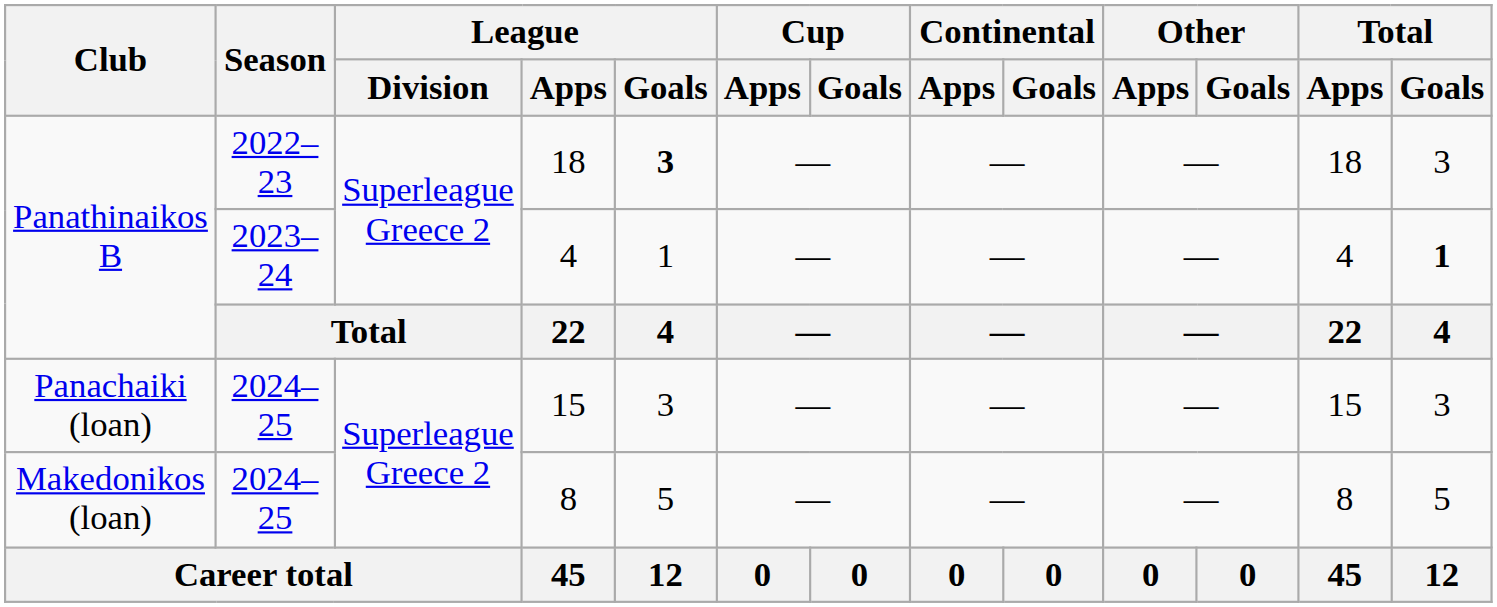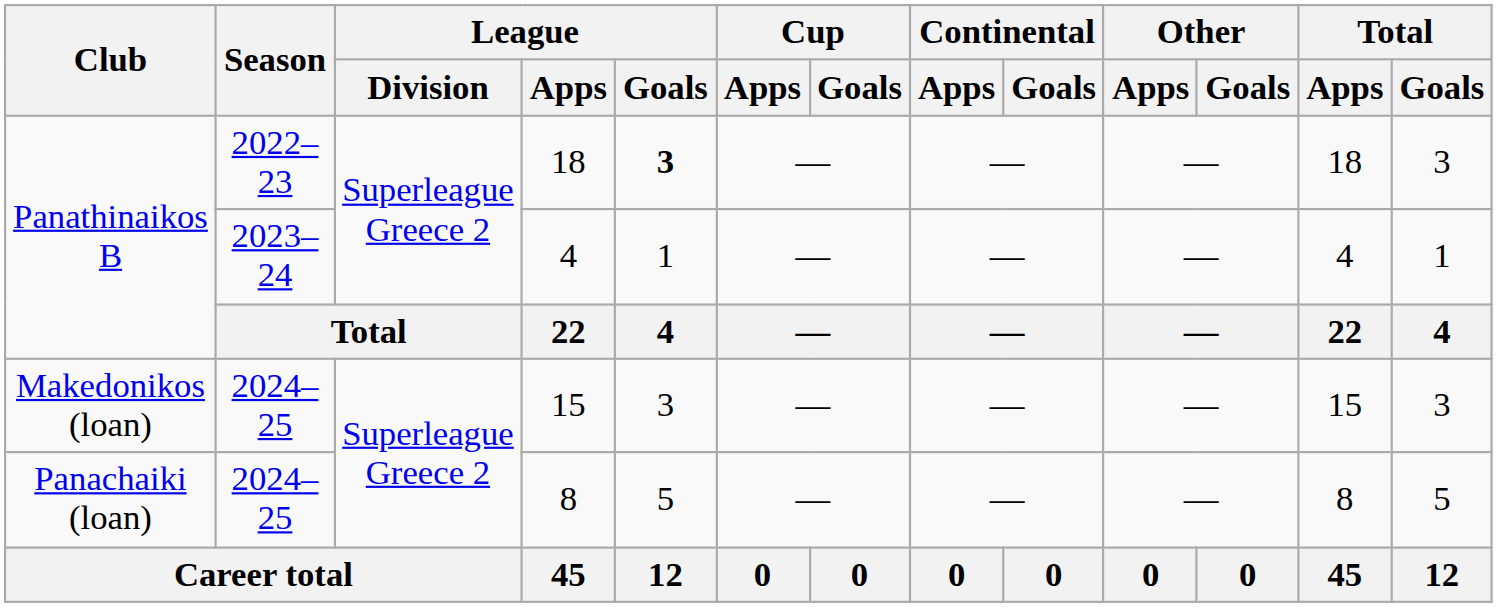(1442, 255) bold -> (1442, 255) normal
(110, 405) Panachaiki (loan) -> (110, 405) Makedonikos (loan)
(110, 499) Makedonikos (loan) -> (110, 499) Panachaiki (loan)
